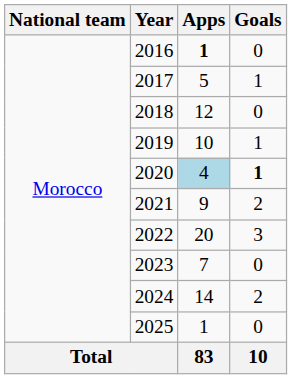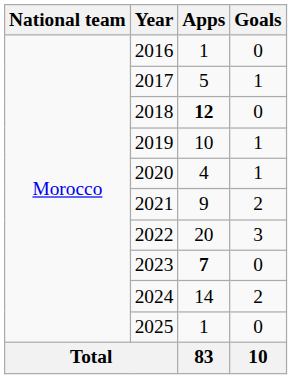(204, 50) bold -> (204, 50) normal
(204, 111) normal -> (204, 111) bold
(204, 173) lightblue background -> (204, 173) no background
(258, 173) bold -> (258, 173) normal
(204, 265) normal -> (204, 265) bold
